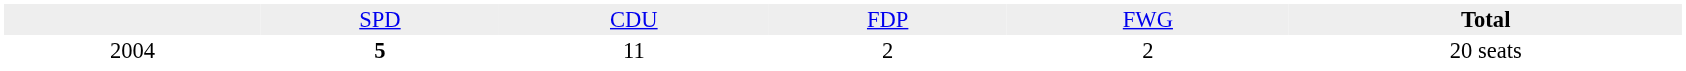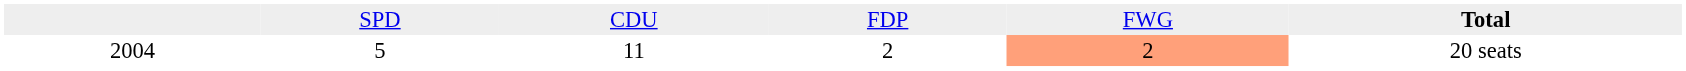(380, 50) bold -> (380, 50) normal
(1148, 50) no background -> (1148, 50) lightsalmon background
